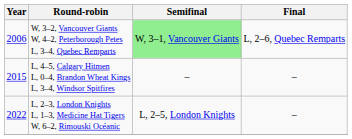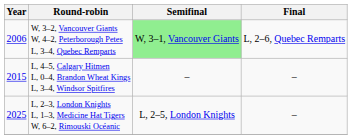(17, 115) 2022 -> (17, 115) 2025
